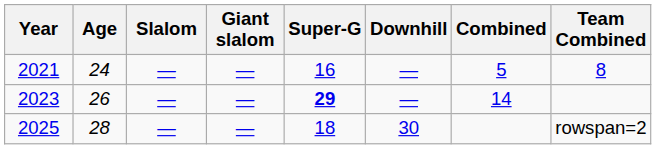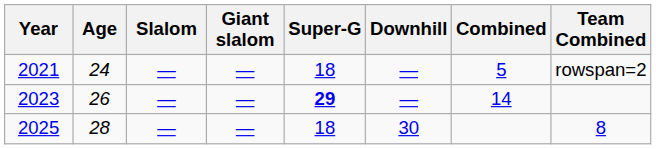(325, 69) 16 -> (325, 69) 18
(601, 69) 8 -> (601, 69) rowspan=2
(601, 128) rowspan=2 -> (601, 128) 8
